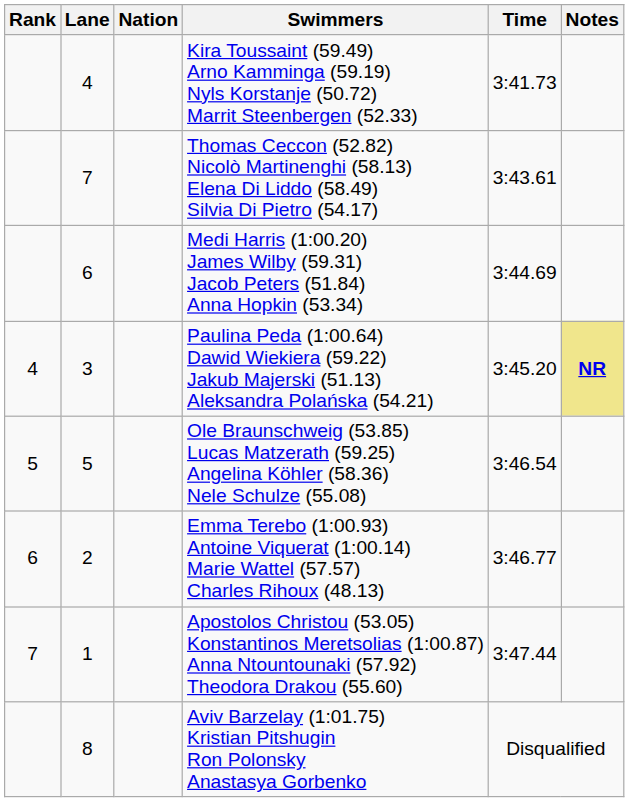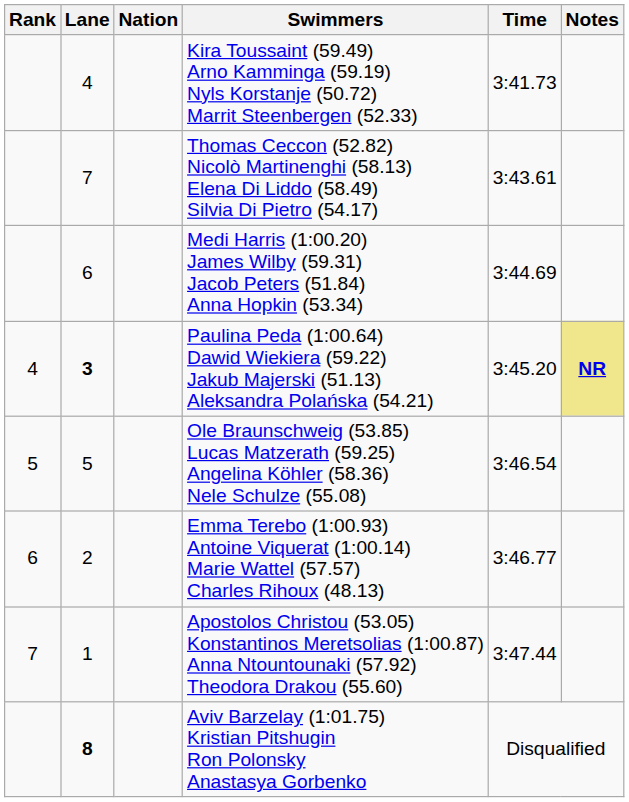(87, 368) normal -> (87, 368) bold
(87, 749) normal -> (87, 749) bold
